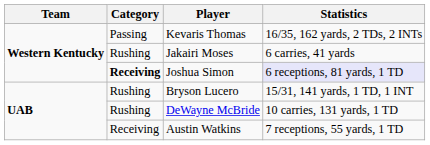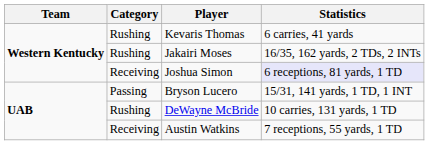(128, 33) Passing -> (130, 33) Rushing
(344, 33) 16/35, 162 yards, 2 TDs, 2 INTs -> (309, 33) 6 carries, 41 yards
(310, 52) 6 carries, 41 yards -> (342, 52) 16/35, 162 yards, 2 TDs, 2 INTs
(135, 72) bold -> (134, 72) normal
(130, 91) Rushing -> (128, 91) Passing
